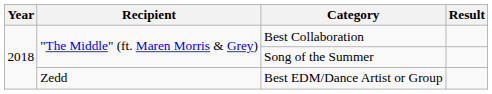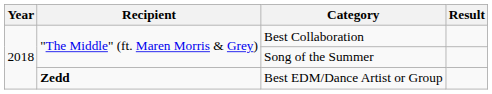(54, 78) normal -> (55, 78) bold
